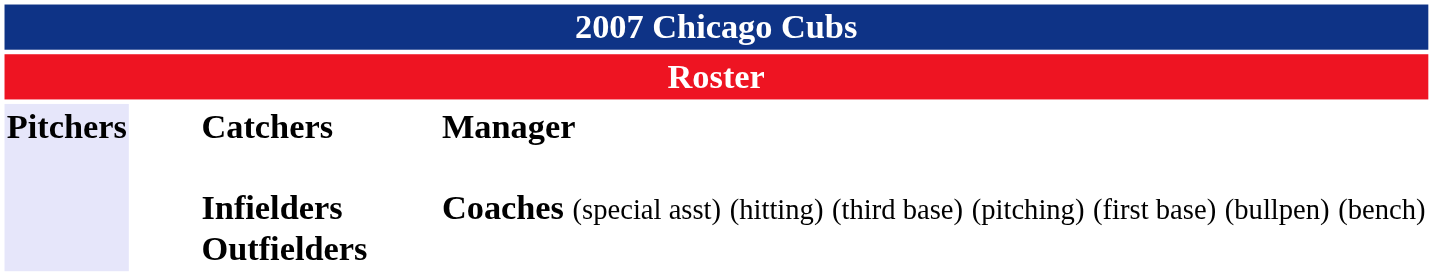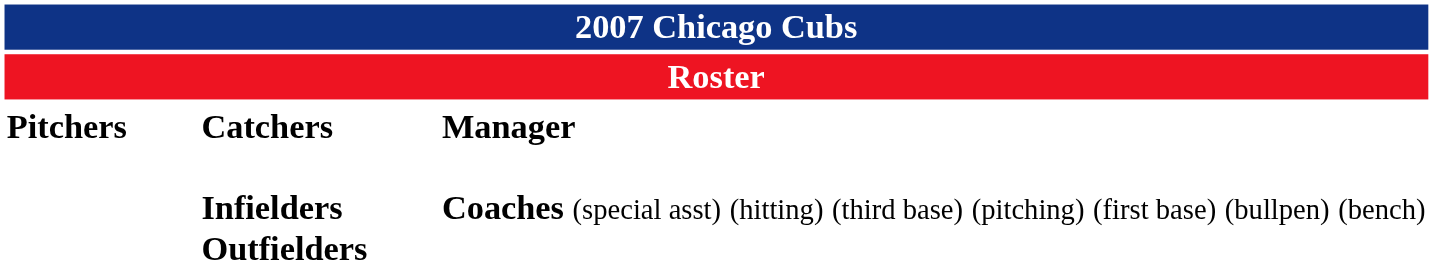(67, 125) lavender background -> (67, 125) no background
